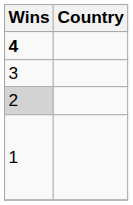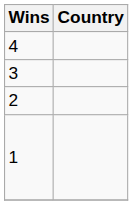(13, 45) bold -> (13, 45) normal
(13, 100) lightgrey background -> (13, 100) no background
